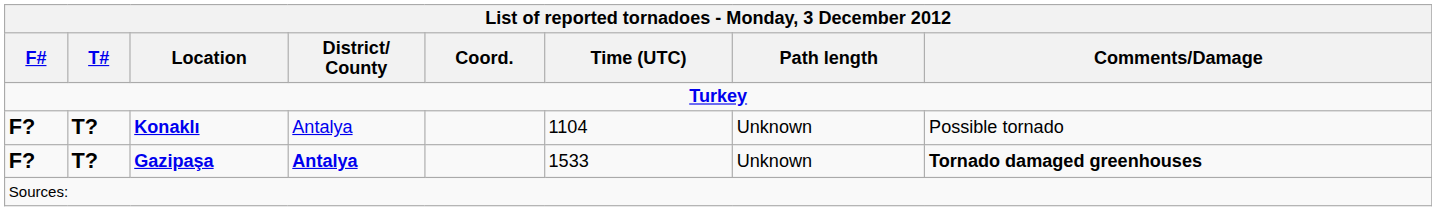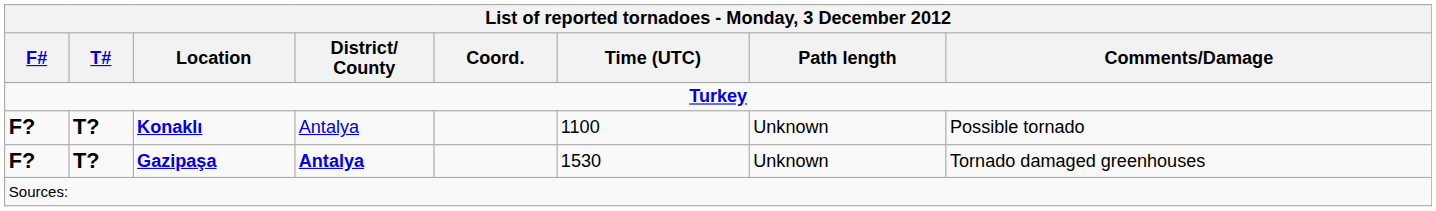(568, 127) 1104 -> (580, 127) 1100
(569, 160) 1533 -> (581, 160) 1530
(1066, 160) bold -> (1078, 160) normal
